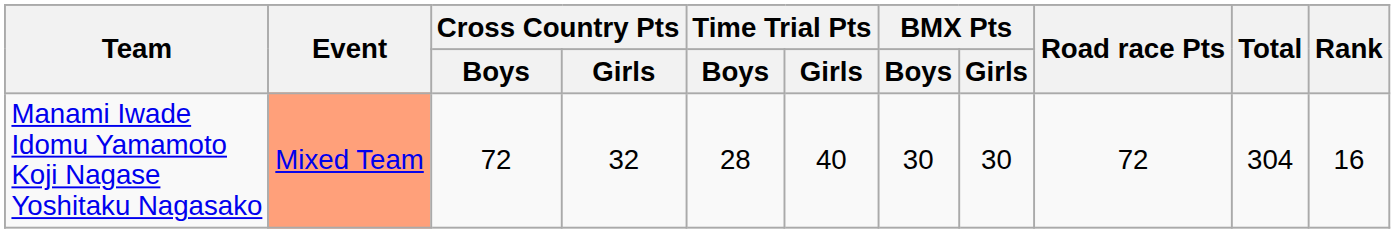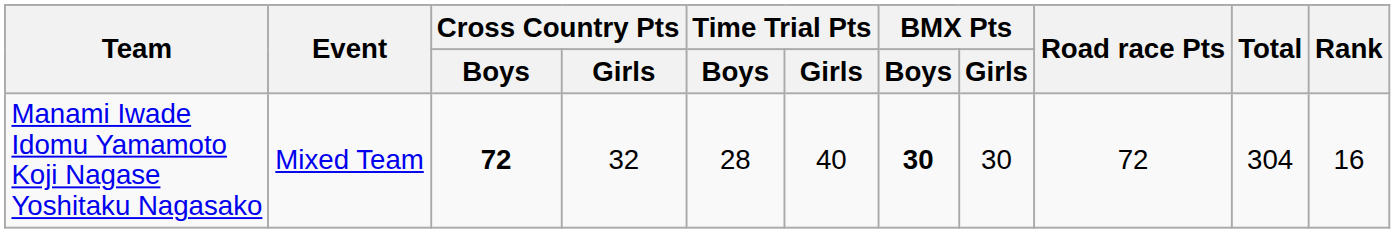(350, 161) lightsalmon background -> (350, 161) no background
(496, 161) normal -> (496, 161) bold
(918, 161) normal -> (918, 161) bold
